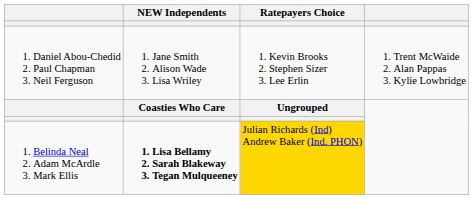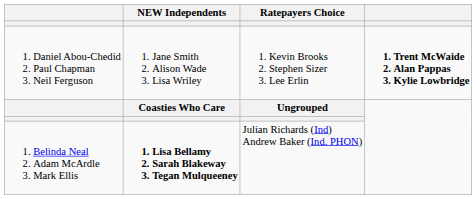(417, 69) normal -> (418, 69) bold
(302, 135) gold background -> (302, 135) no background
